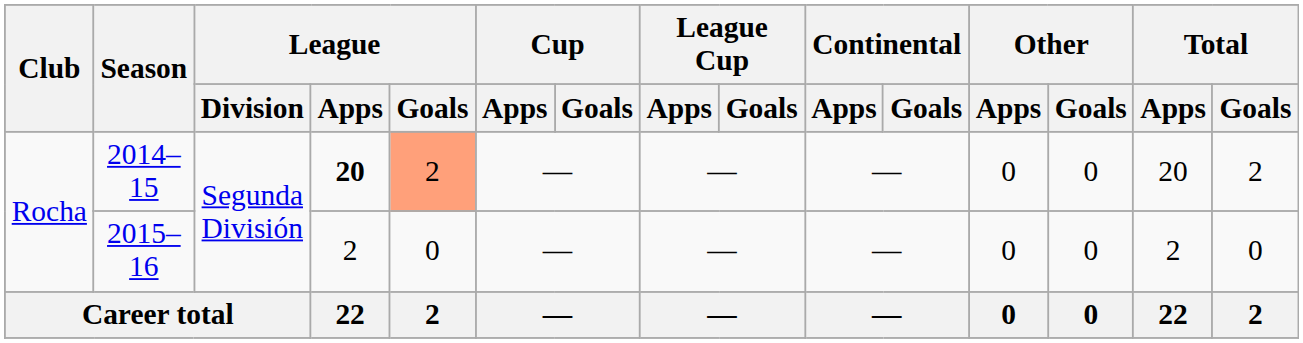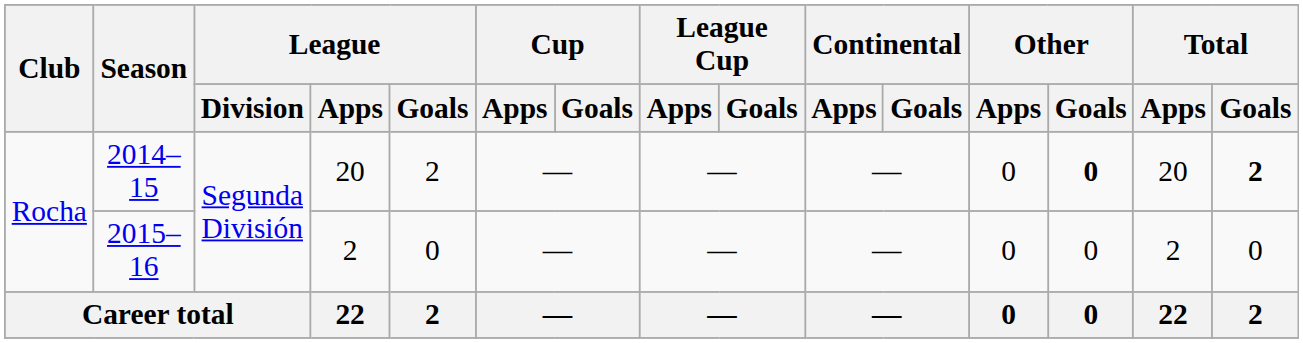(350, 170) bold -> (350, 170) normal
(432, 170) lightsalmon background -> (432, 170) no background
(1091, 170) normal -> (1091, 170) bold
(1255, 170) normal -> (1255, 170) bold
